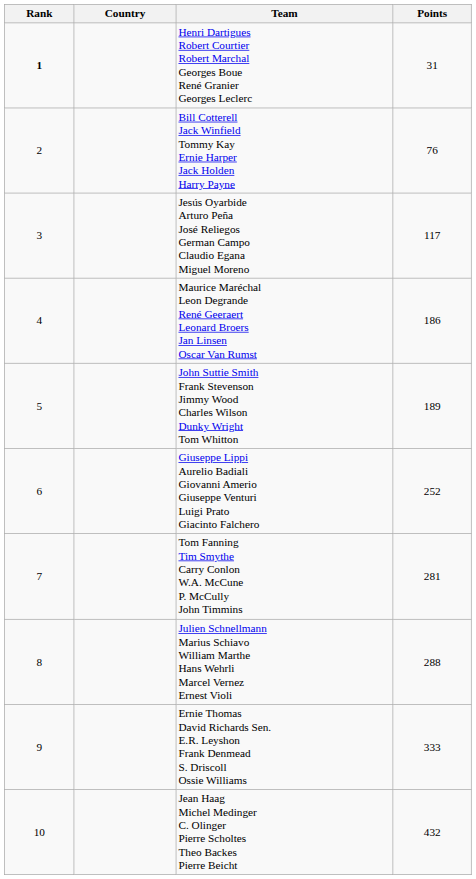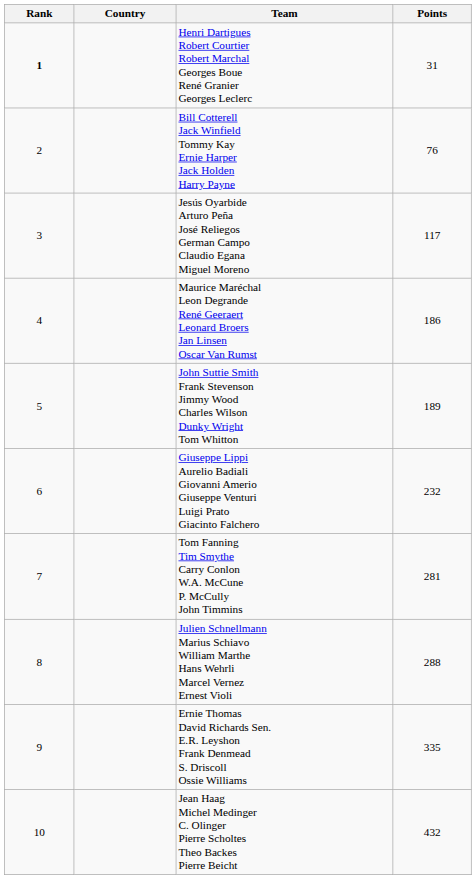(432, 491) 252 -> (432, 491) 232
(432, 746) 333 -> (432, 746) 335
